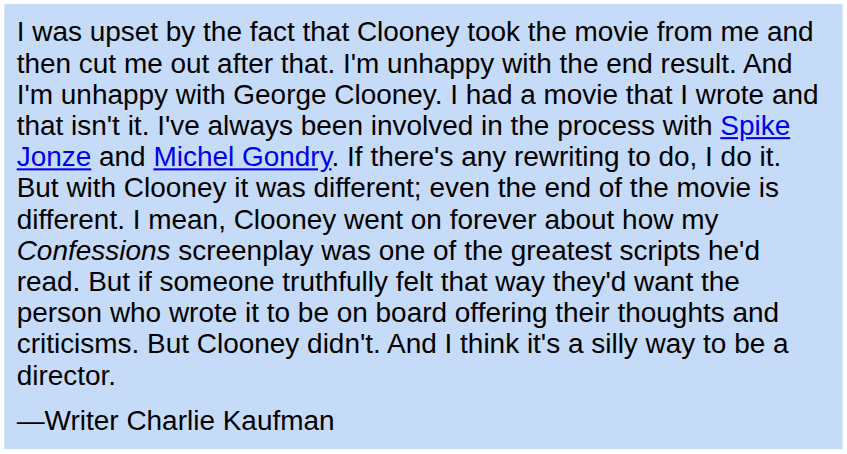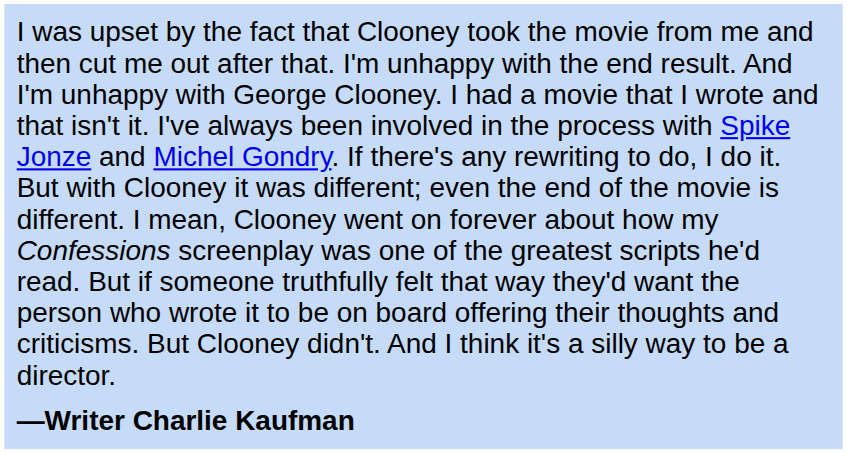(176, 421) normal -> (186, 421) bold
